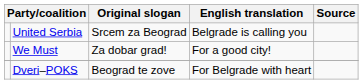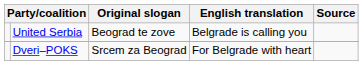(139, 31) Srcem za Beograd -> (133, 31) Beograd te zove
- row: (35, 50)
(133, 69) Beograd te zove -> (139, 50) Srcem za Beograd
